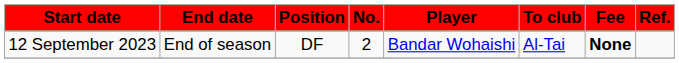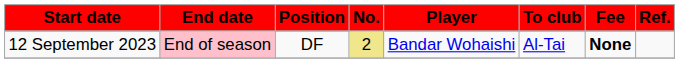(217, 44) no background -> (217, 44) pink background
(366, 44) no background -> (366, 44) khaki background
